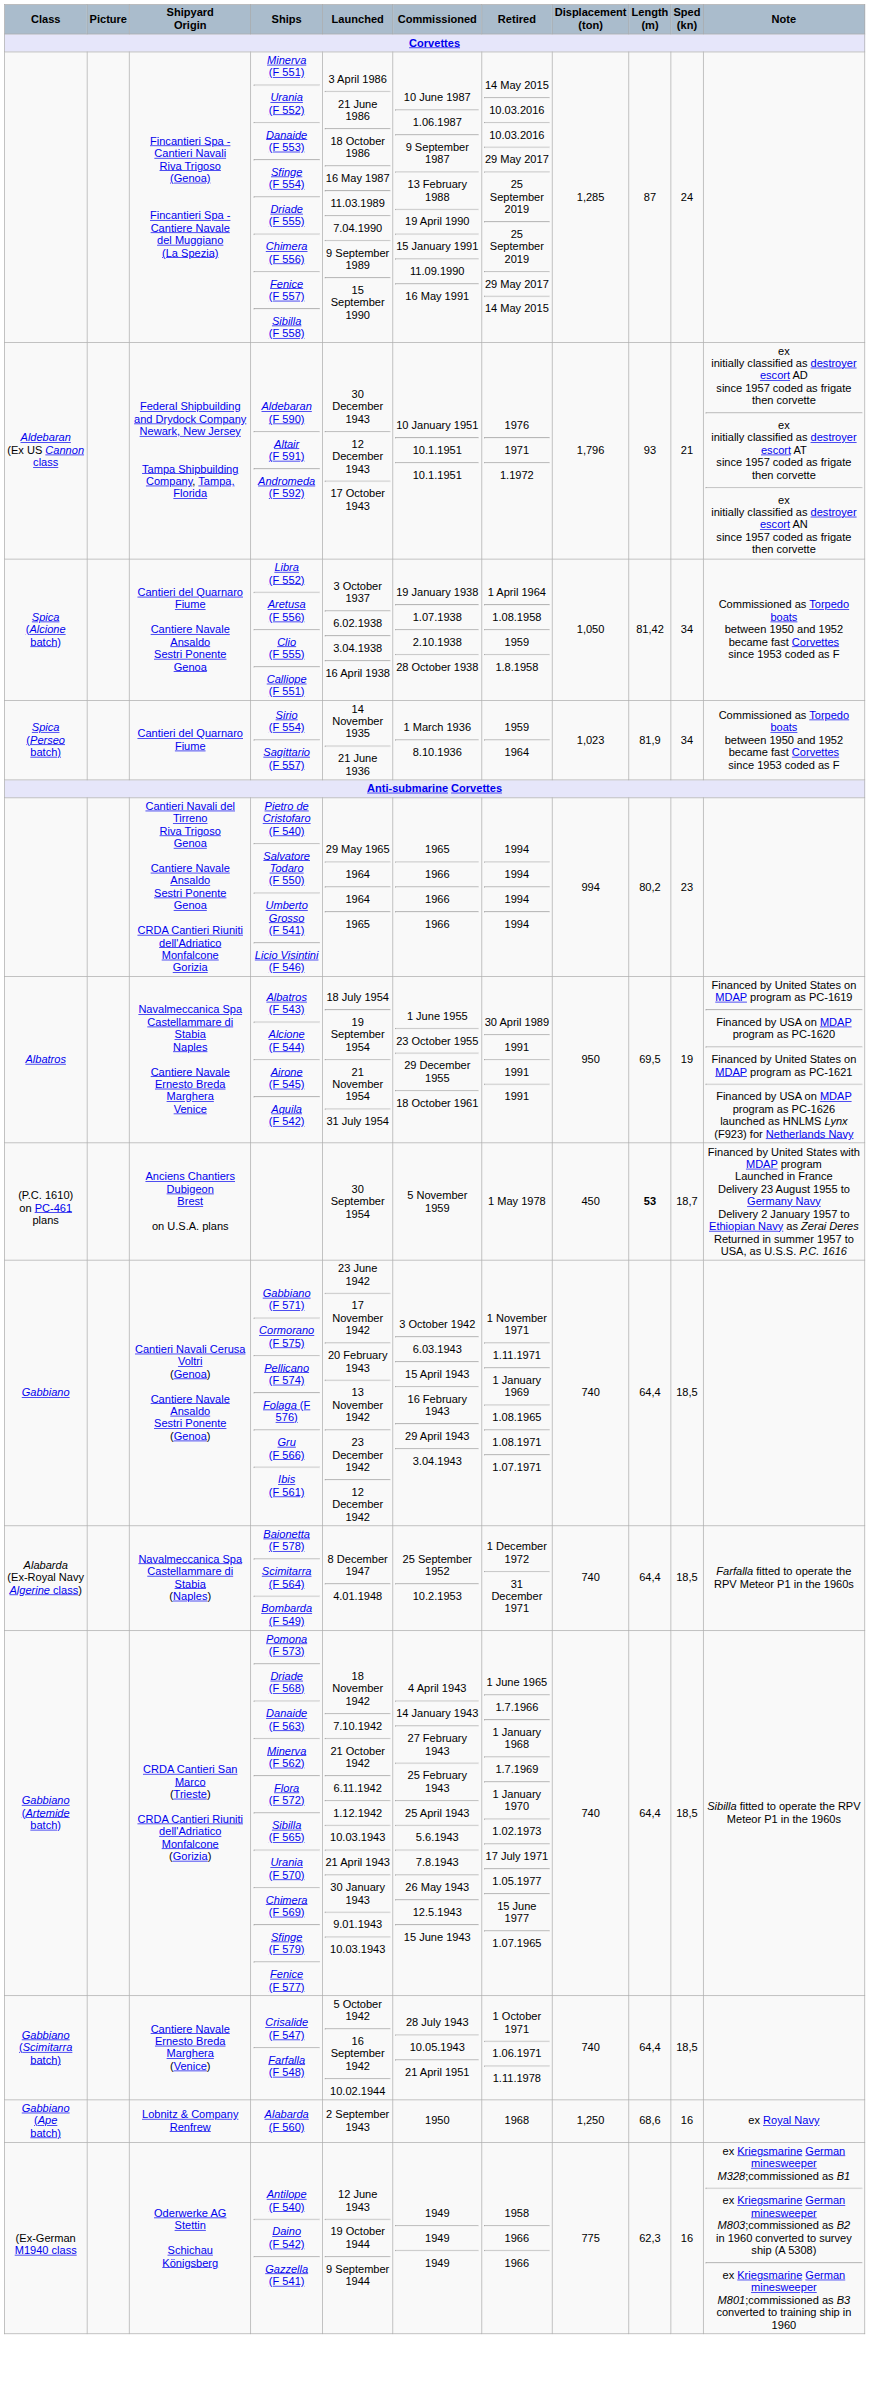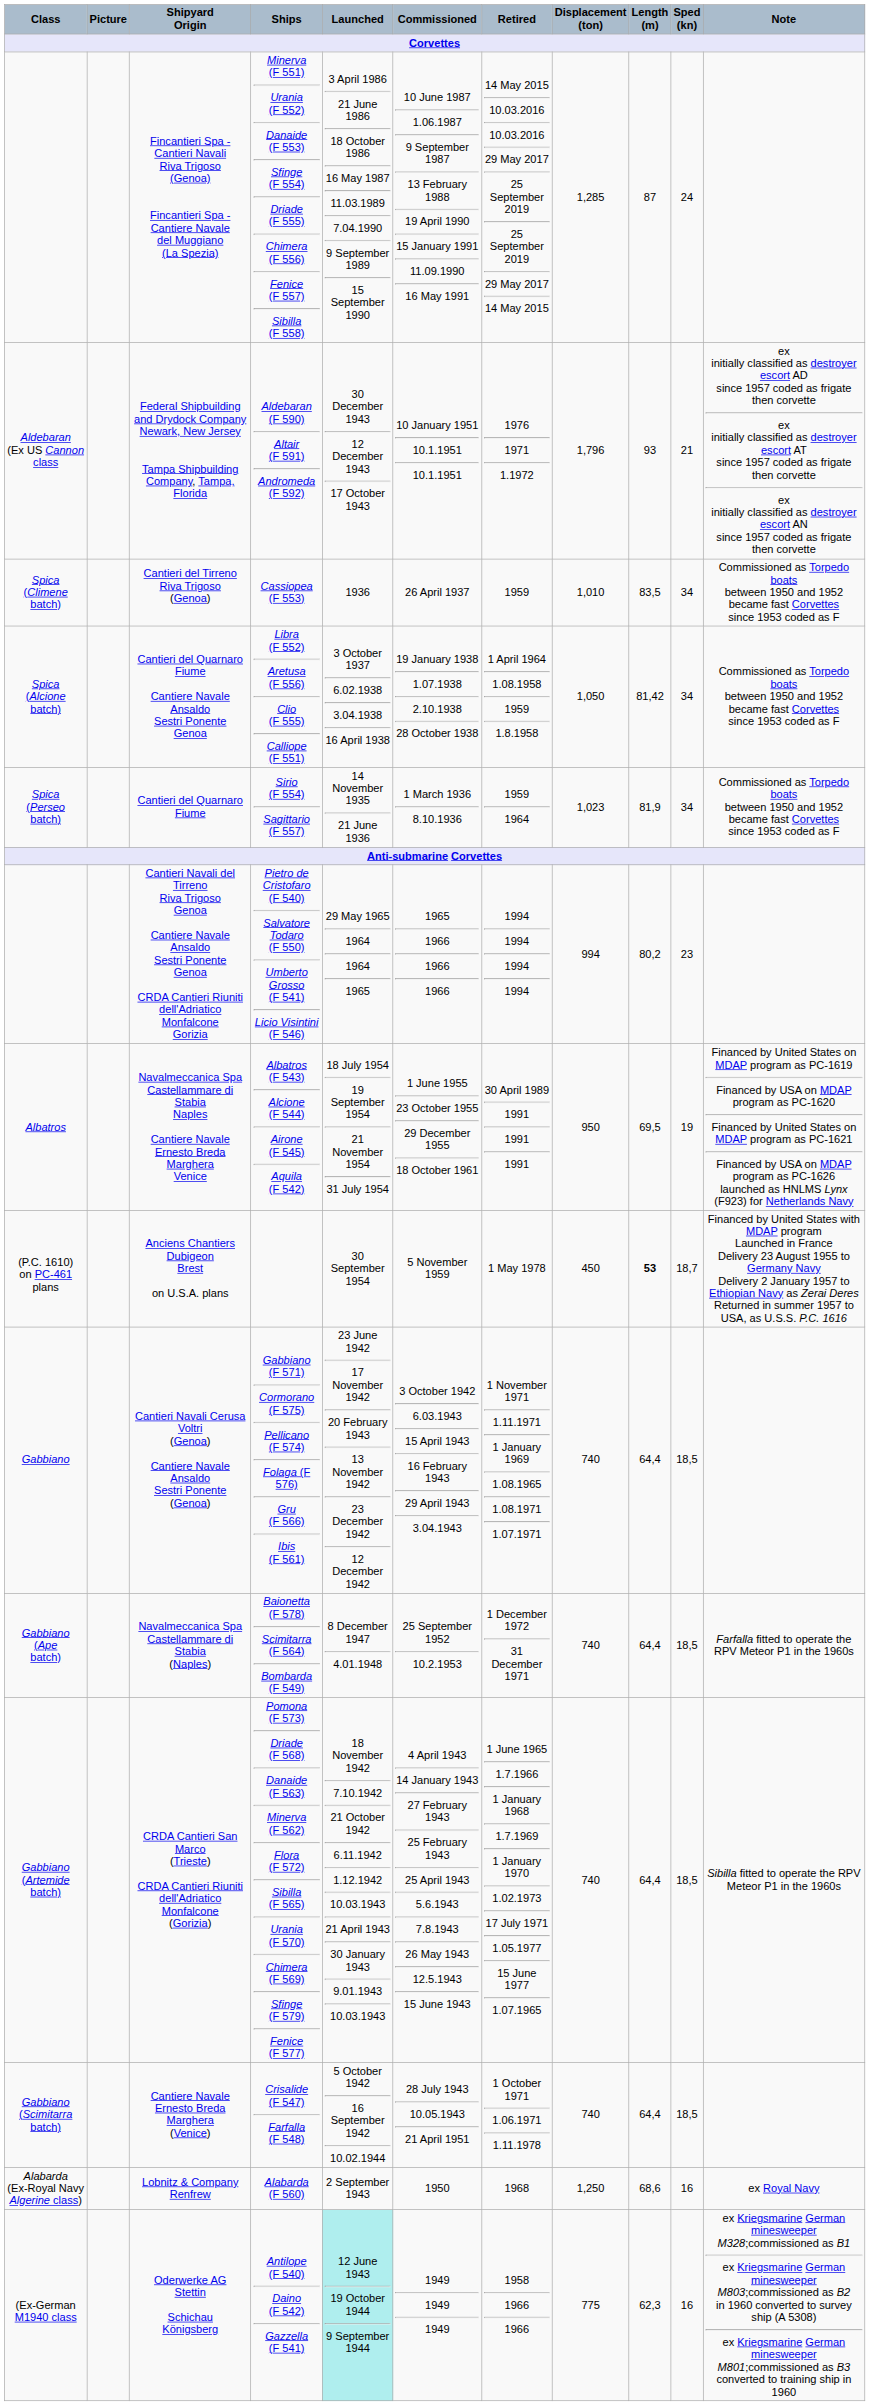+ row: (190, 586)
(46, 1578) Alabarda (Ex-Royal Navy Algerine class) -> (46, 1645) Gabbiano (Ape batch)
(46, 2121) Gabbiano (Ape batch) -> (46, 2188) Alabarda (Ex-Royal Navy Algerine class)
(358, 2238) no background -> (358, 2305) paleturquoise background
